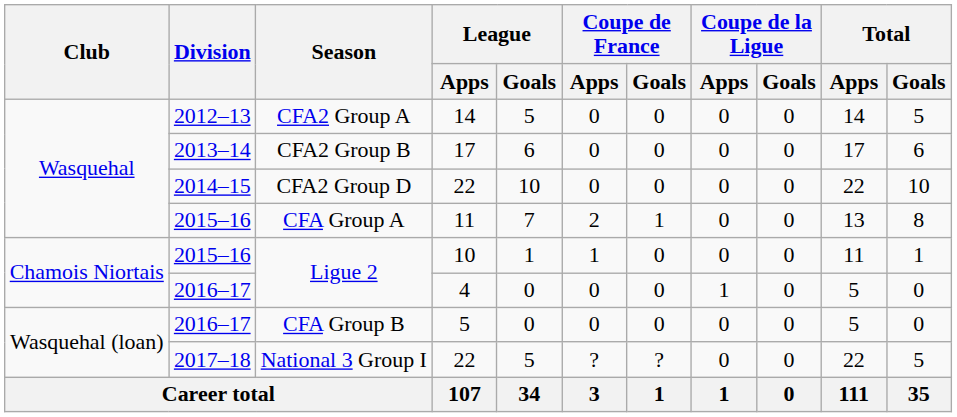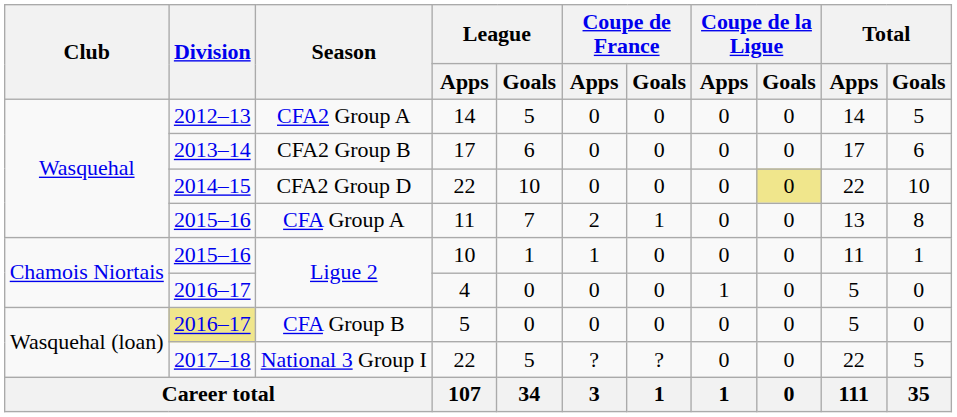(789, 185) no background -> (789, 185) khaki background
(212, 324) no background -> (212, 324) khaki background
